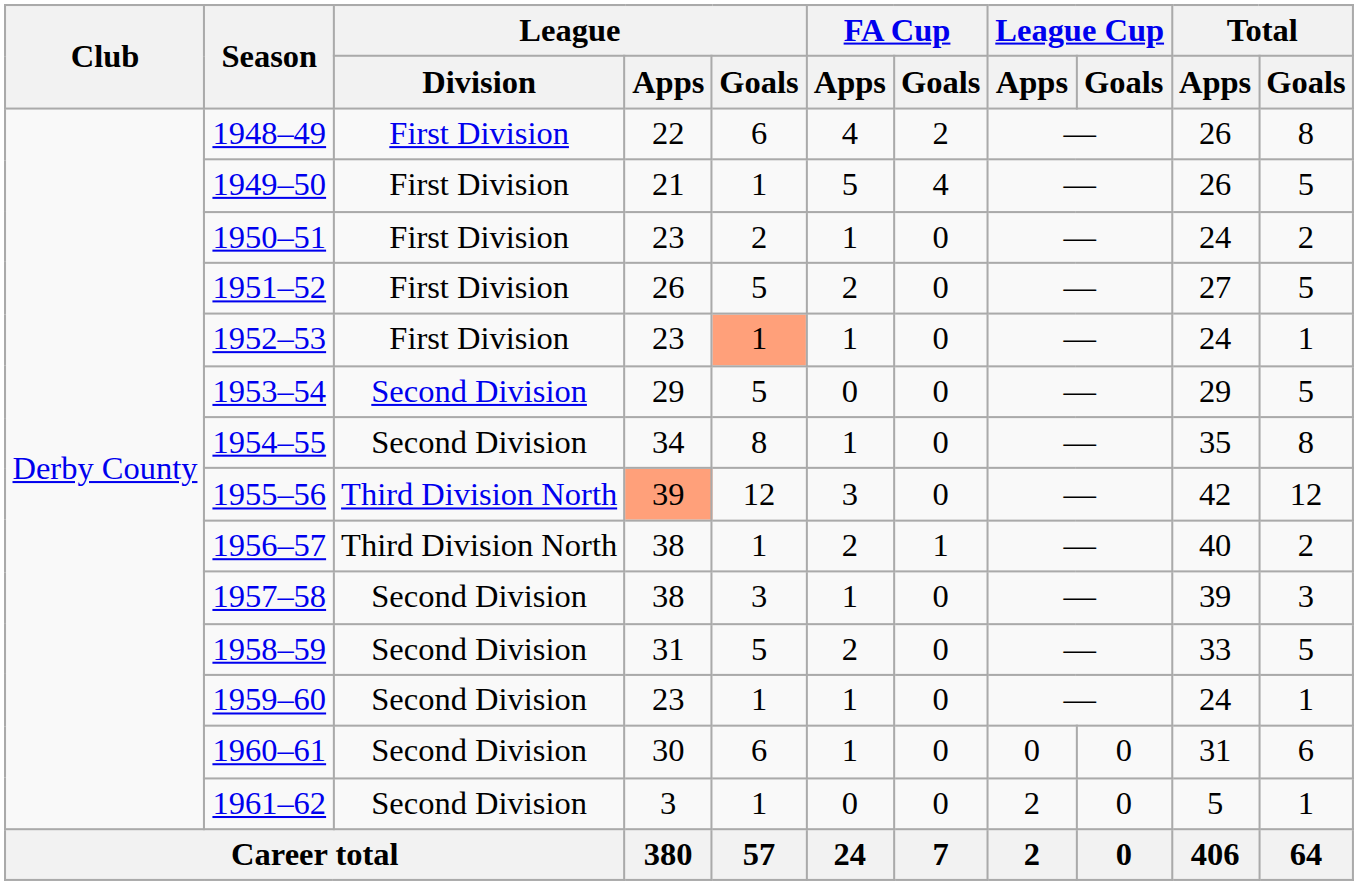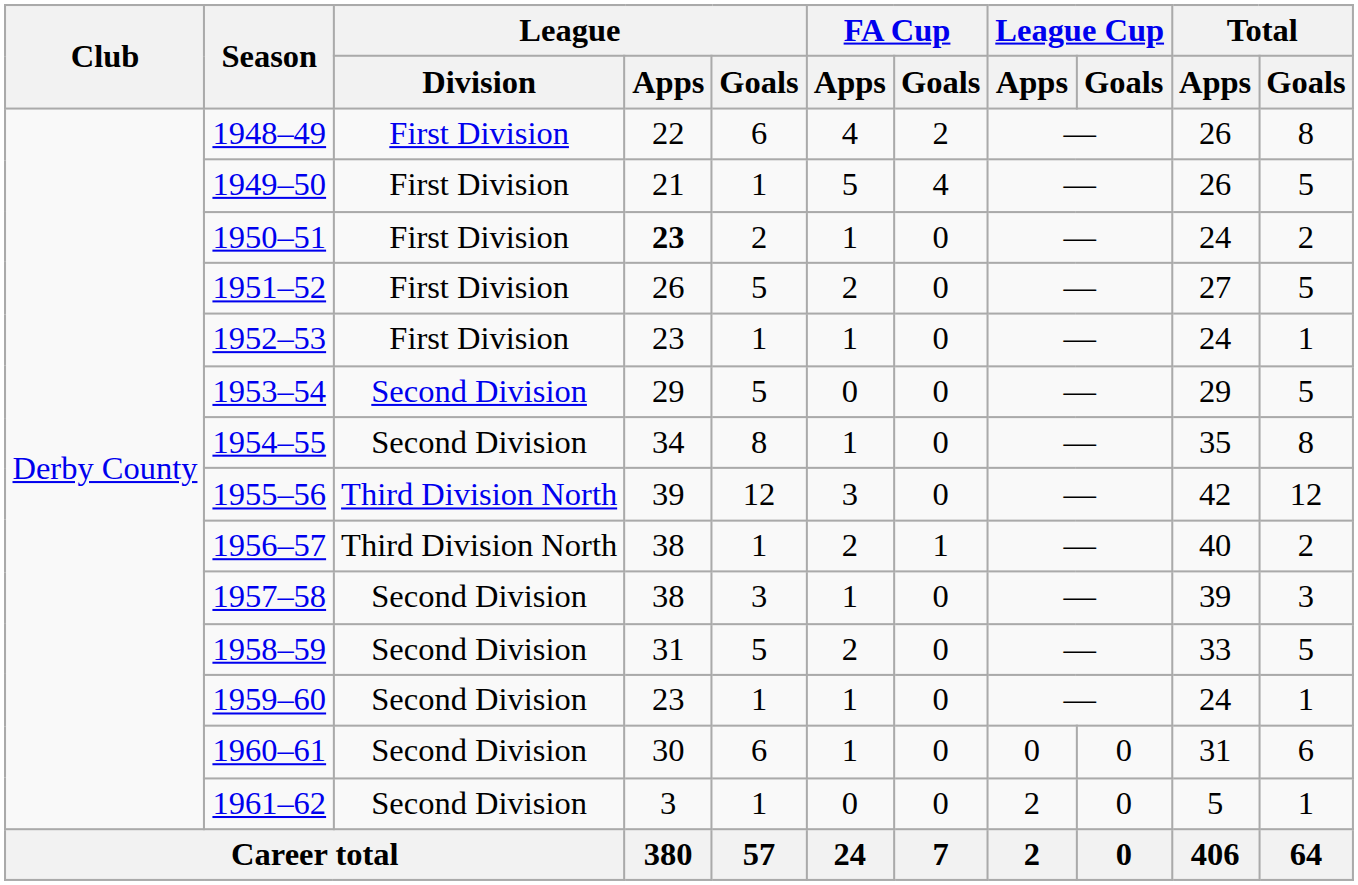(668, 236) normal -> (668, 236) bold
(759, 339) lightsalmon background -> (759, 339) no background
(668, 493) lightsalmon background -> (668, 493) no background
